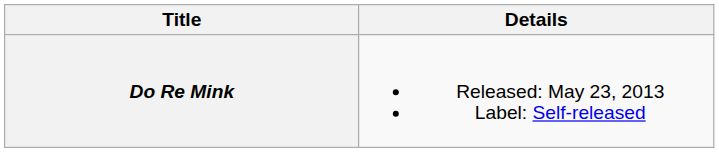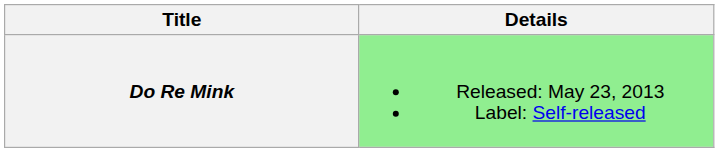(536, 102) no background -> (536, 102) lightgreen background
